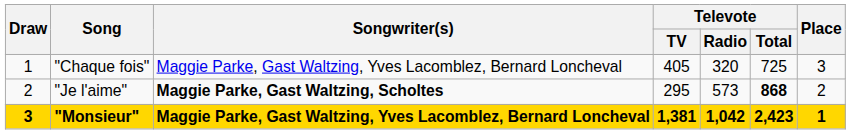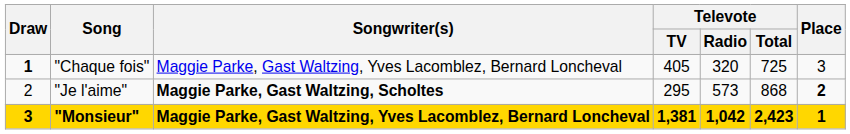(28, 66) normal -> (28, 66) bold
(774, 91) bold -> (774, 91) normal
(821, 91) normal -> (821, 91) bold
